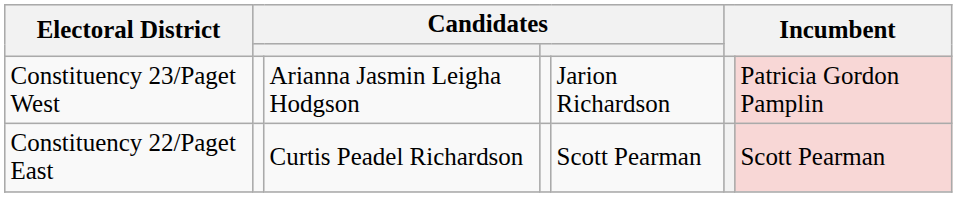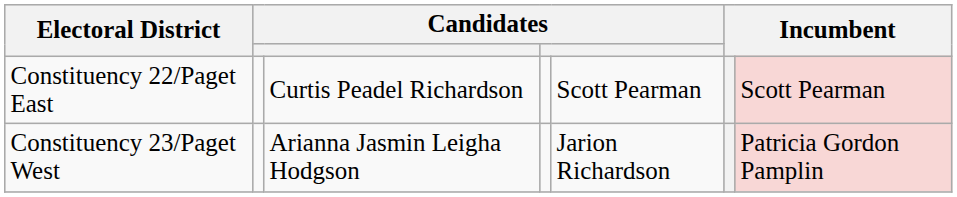rows swapped: (123, 157) <-> (123, 89)
